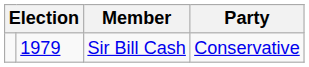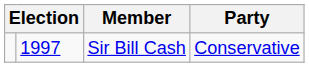(40, 47) 1979 -> (40, 47) 1997
